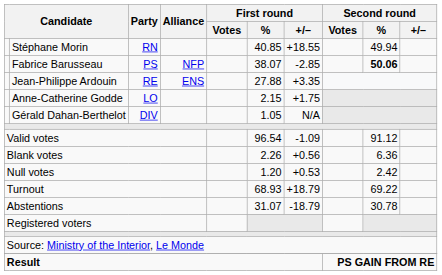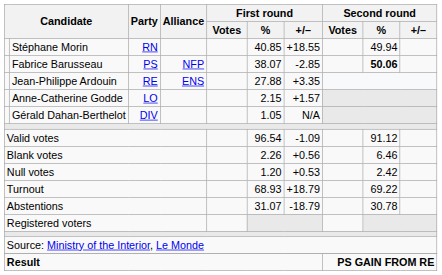(306, 99) +1.75 -> (306, 99) +1.57
(387, 155) 6.36 -> (387, 155) 6.46
